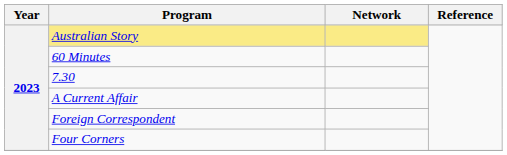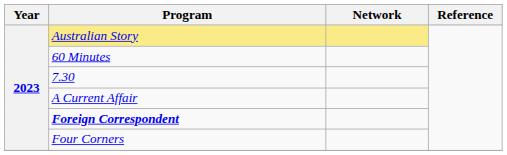(113, 118) normal -> (115, 118) bold
